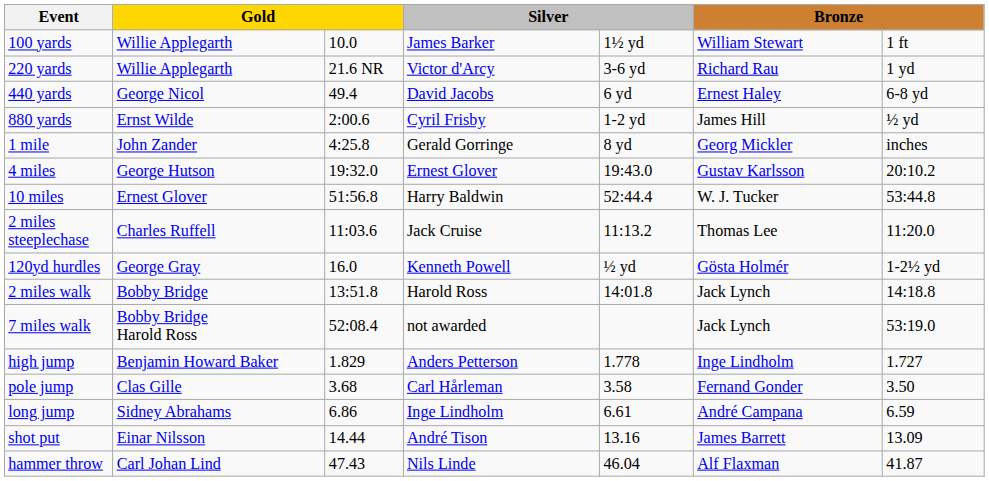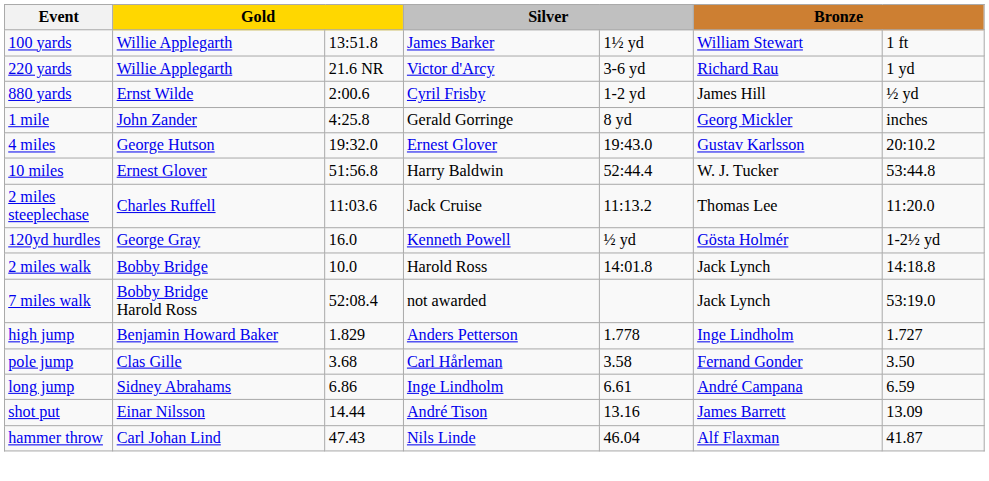(343, 42) 10.0 -> (353, 42) 13:51.8
- row: (40, 94)
(353, 291) 13:51.8 -> (343, 266) 10.0
